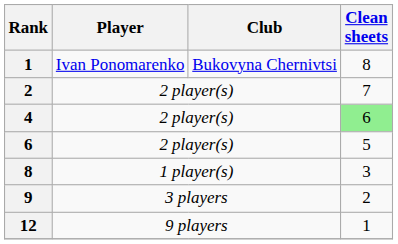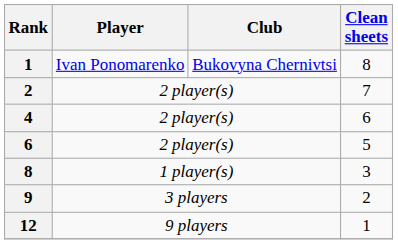(366, 117) lightgreen background -> (366, 117) no background
